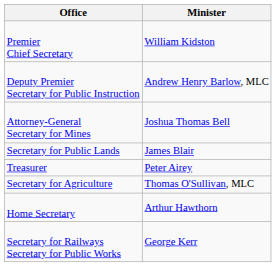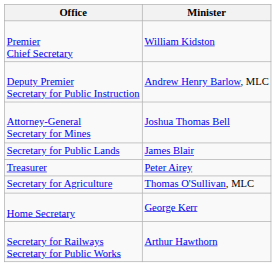(181, 207) Arthur Hawthorn -> (171, 207) George Kerr
(171, 241) George Kerr -> (181, 241) Arthur Hawthorn
